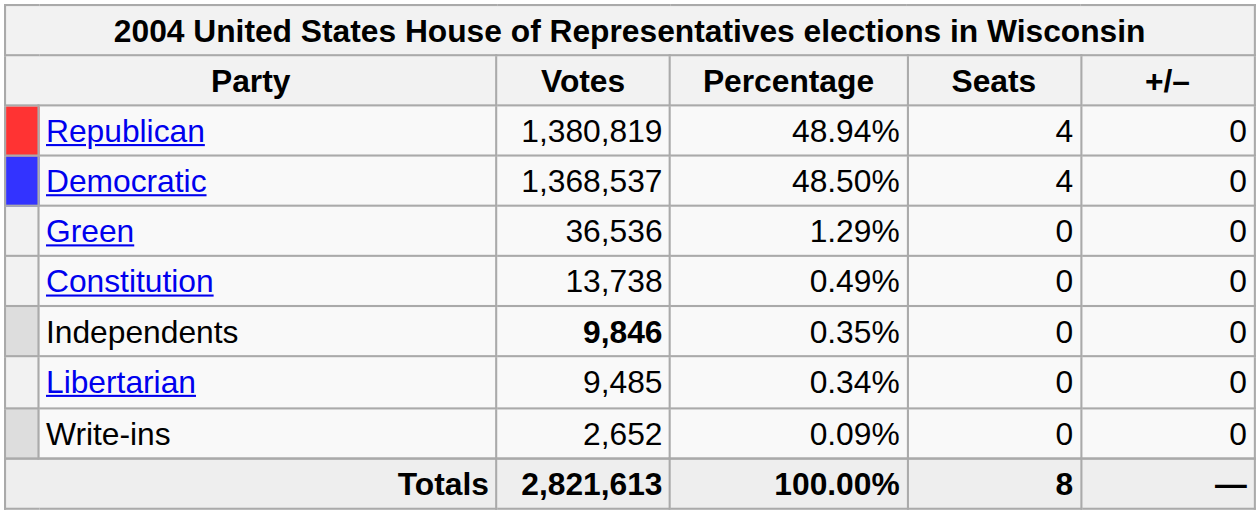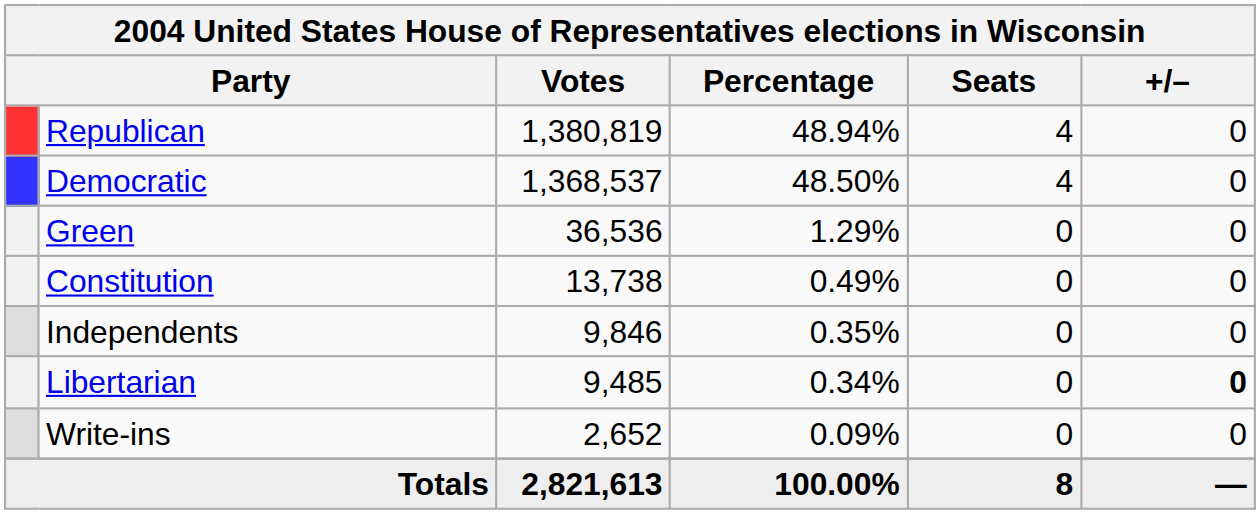(623, 332) bold -> (623, 332) normal
(1238, 382) normal -> (1238, 382) bold
